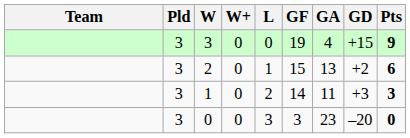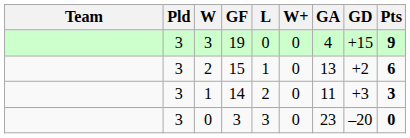columns swapped: (238, 17) <-> (297, 17)
